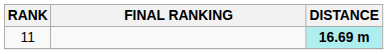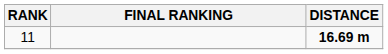(344, 38) paleturquoise background -> (344, 38) no background
